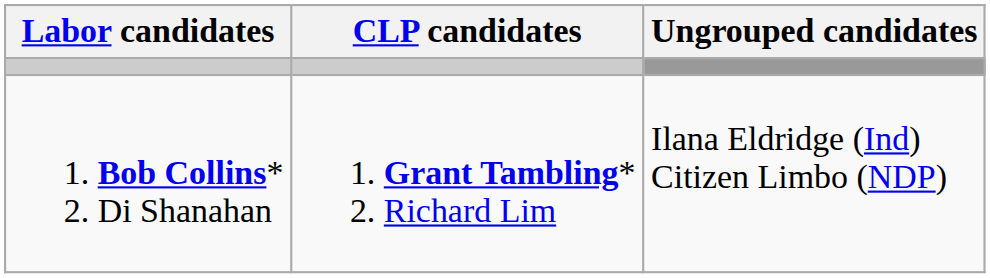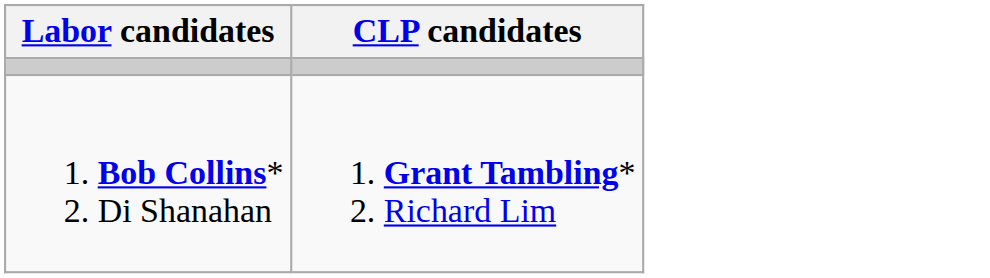- column: (814, 31)
